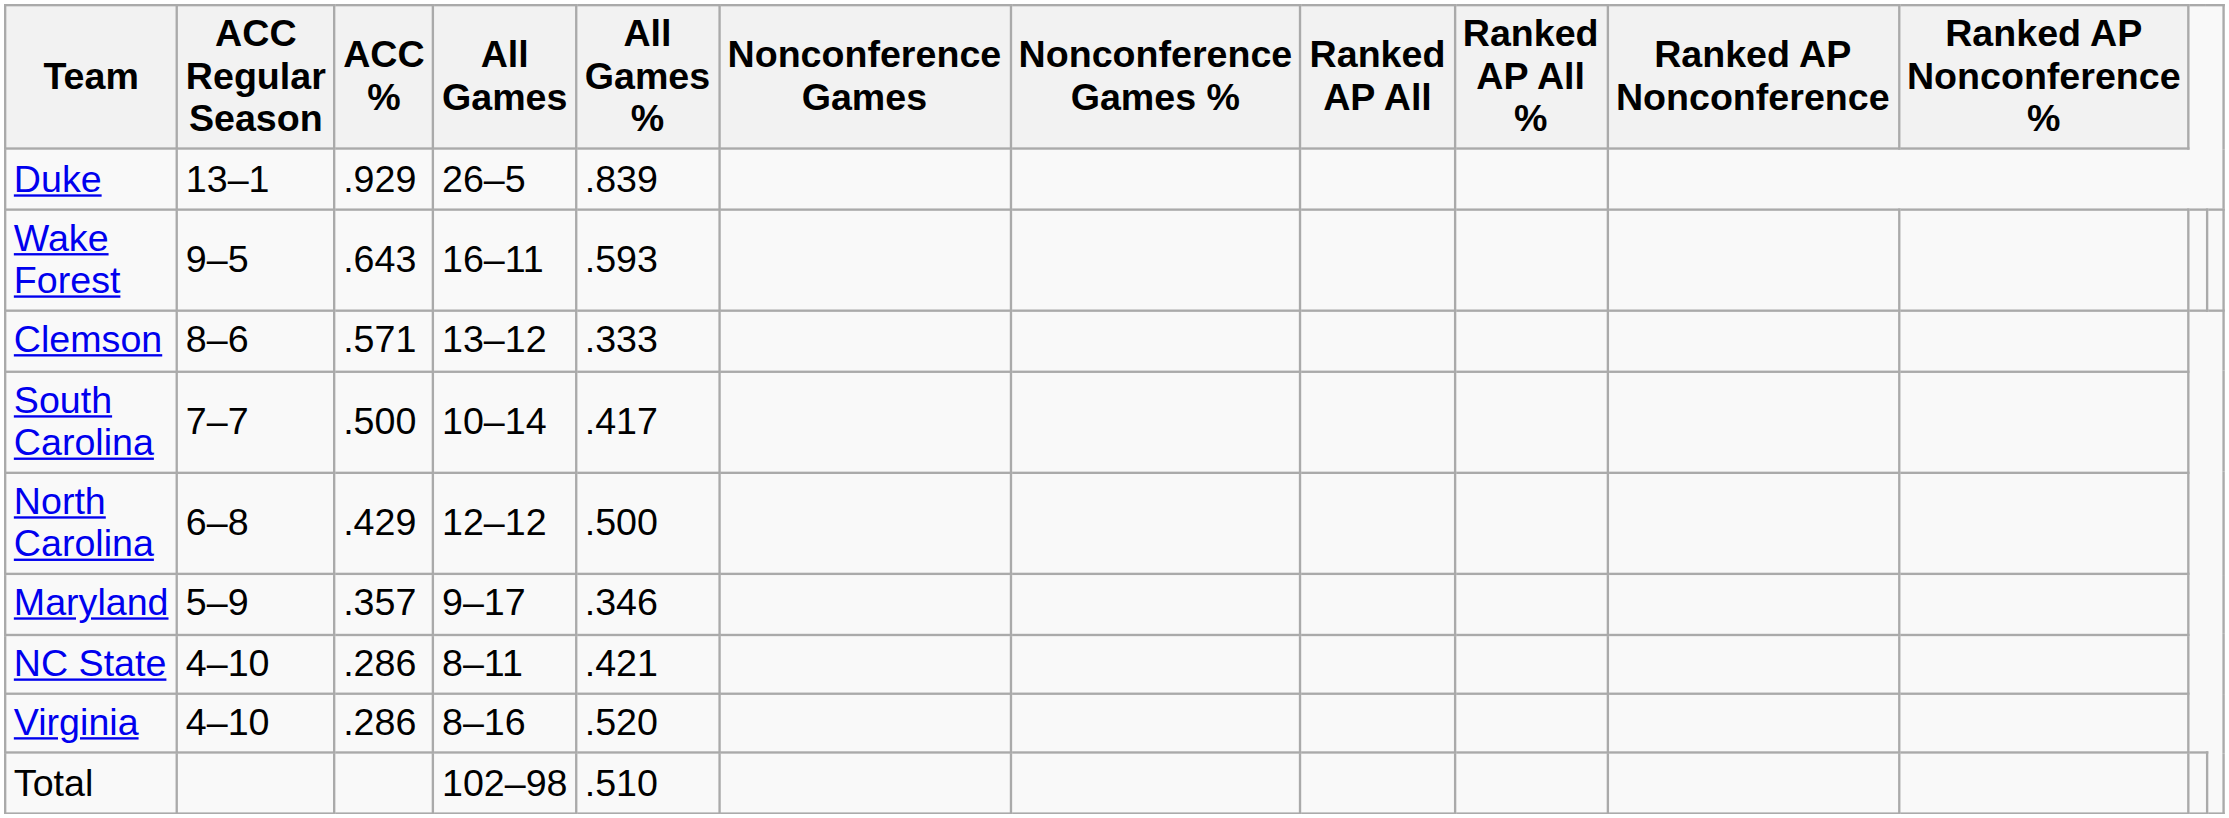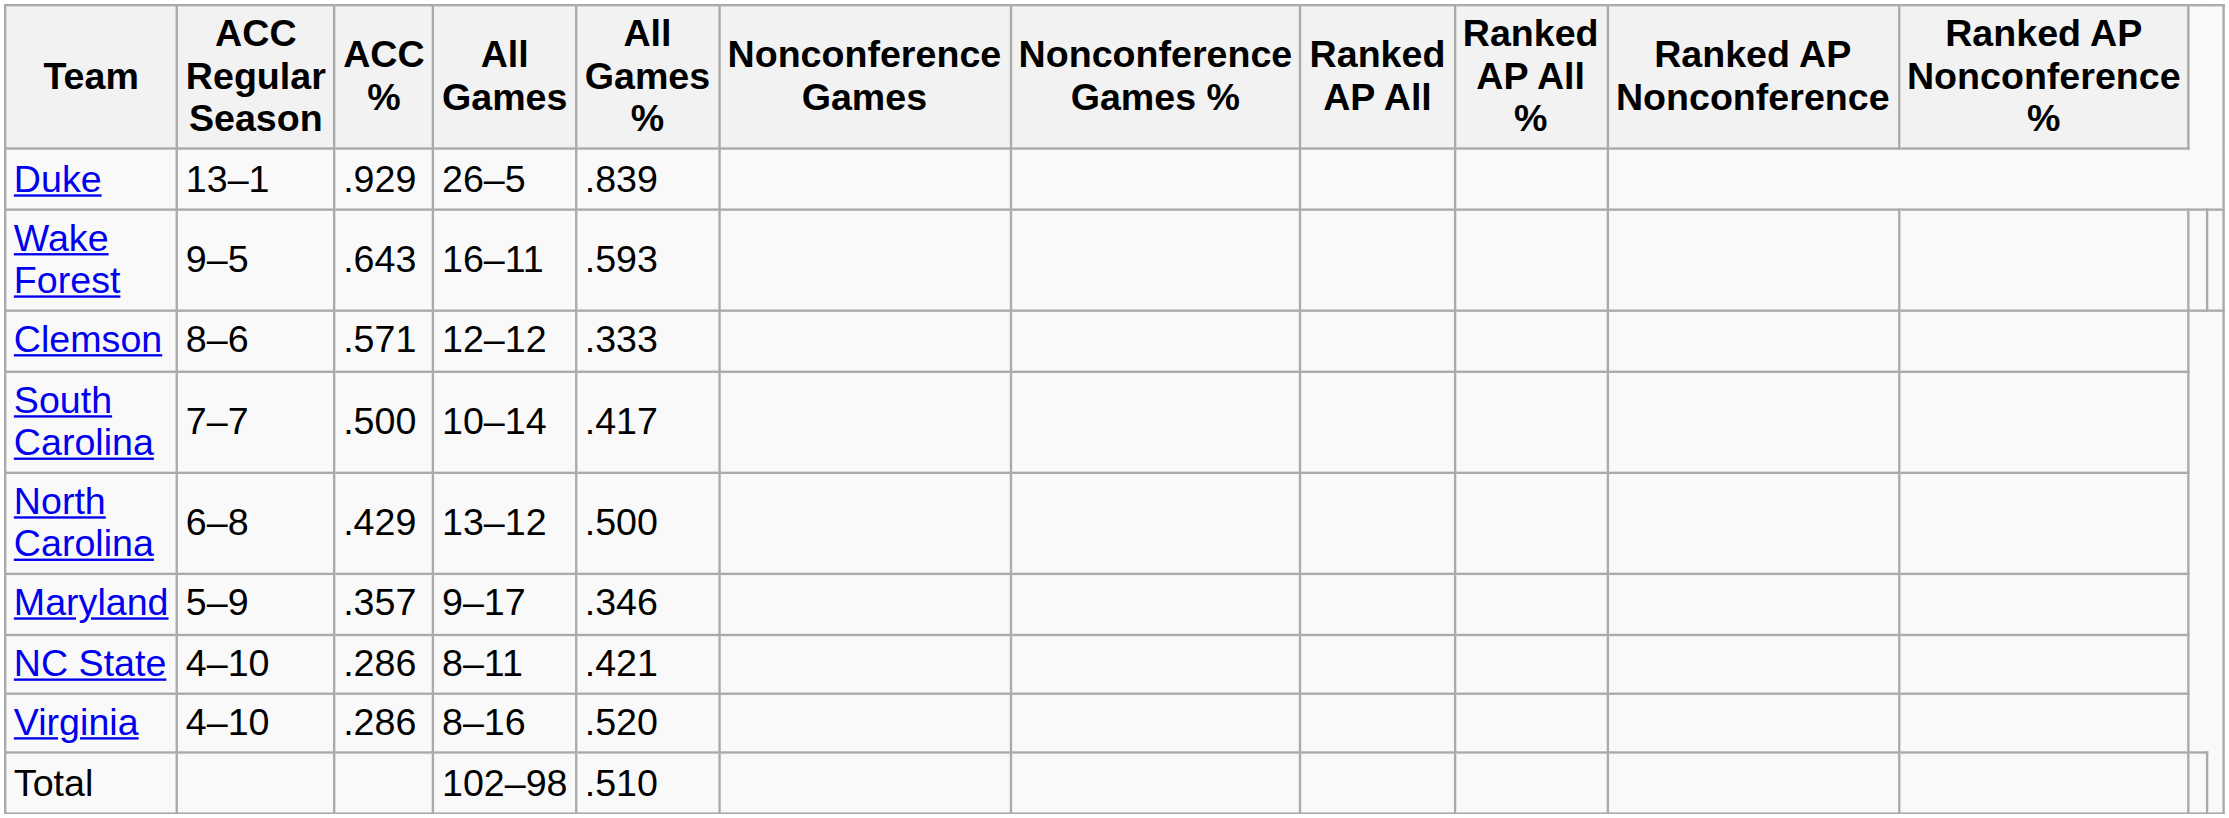(494, 340) 13–12 -> (494, 340) 12–12
(494, 522) 12–12 -> (494, 522) 13–12
